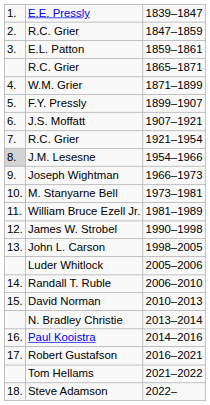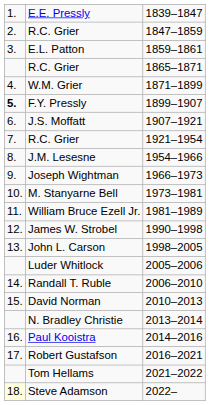(12, 103) normal -> (12, 103) bold
(12, 157) lightgrey background -> (12, 157) no background
(15, 391) no background -> (15, 391) lightyellow background
